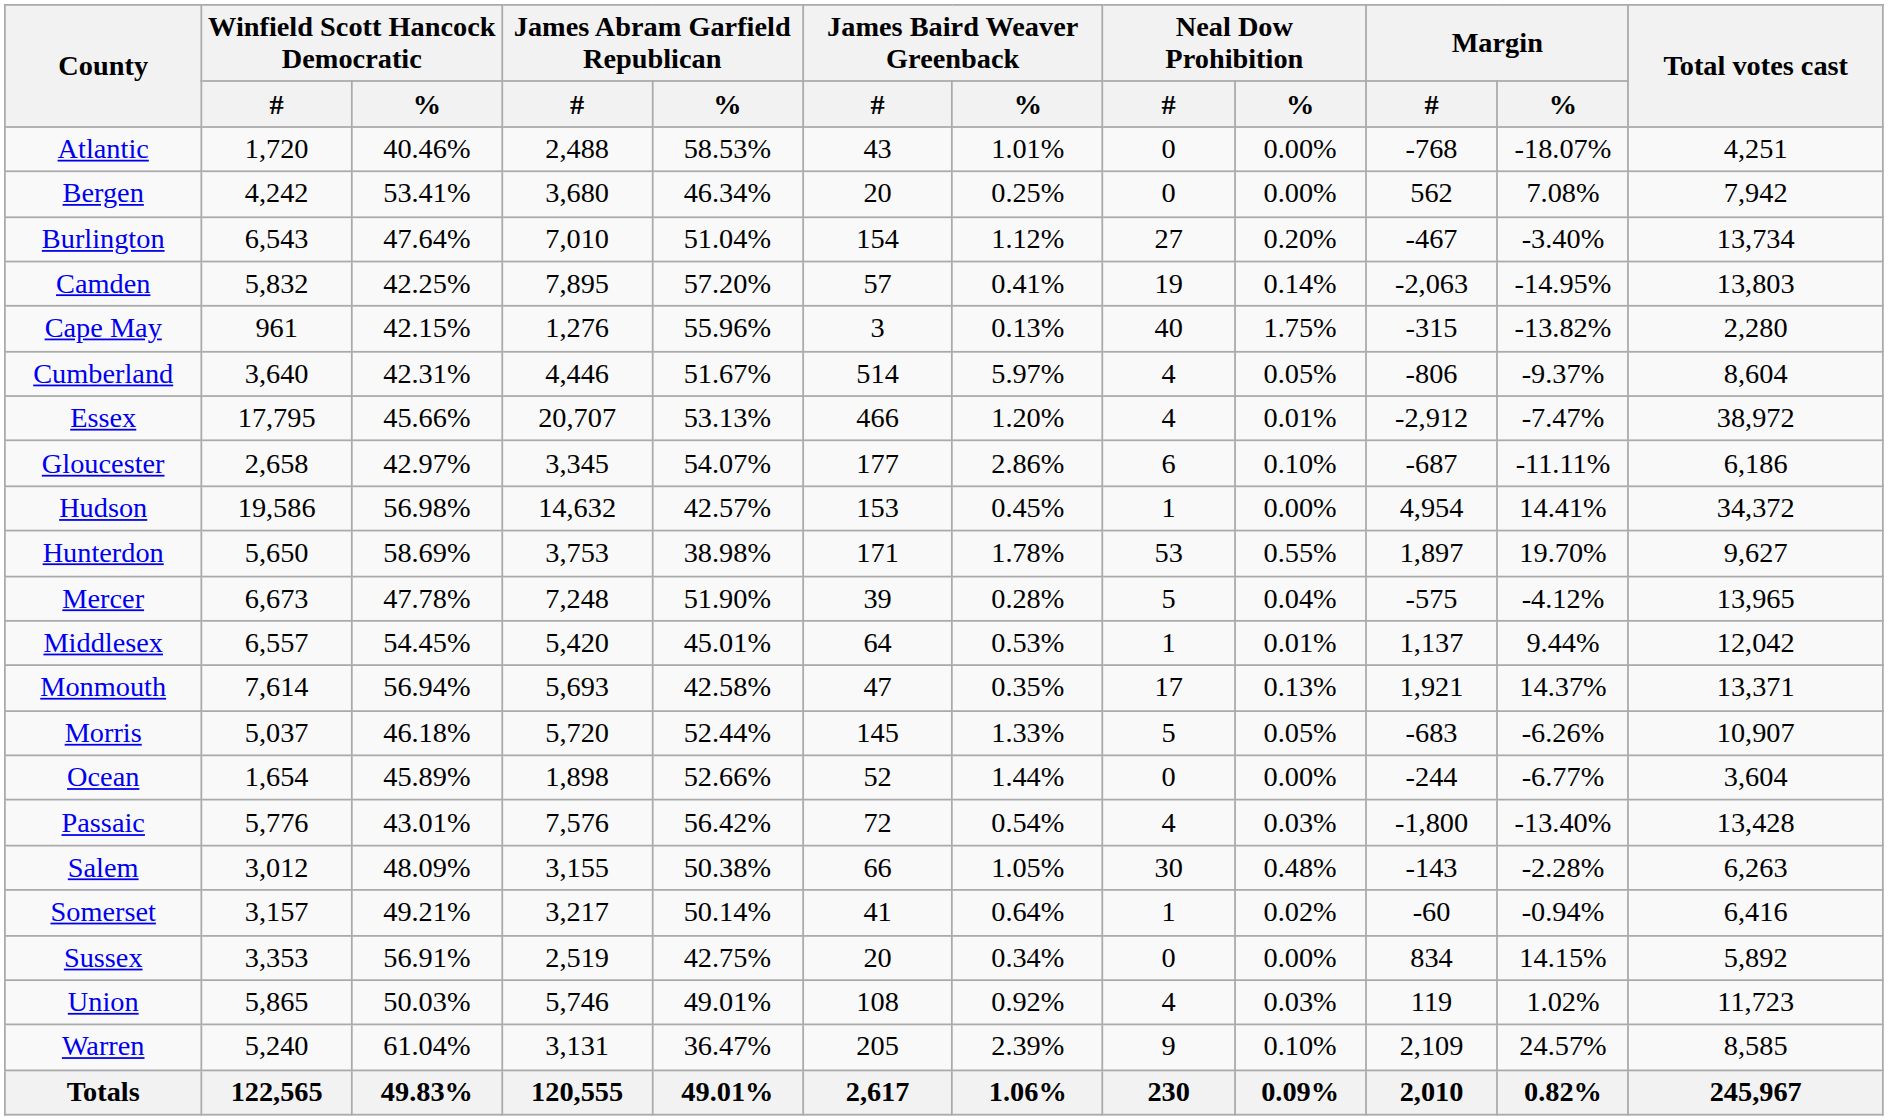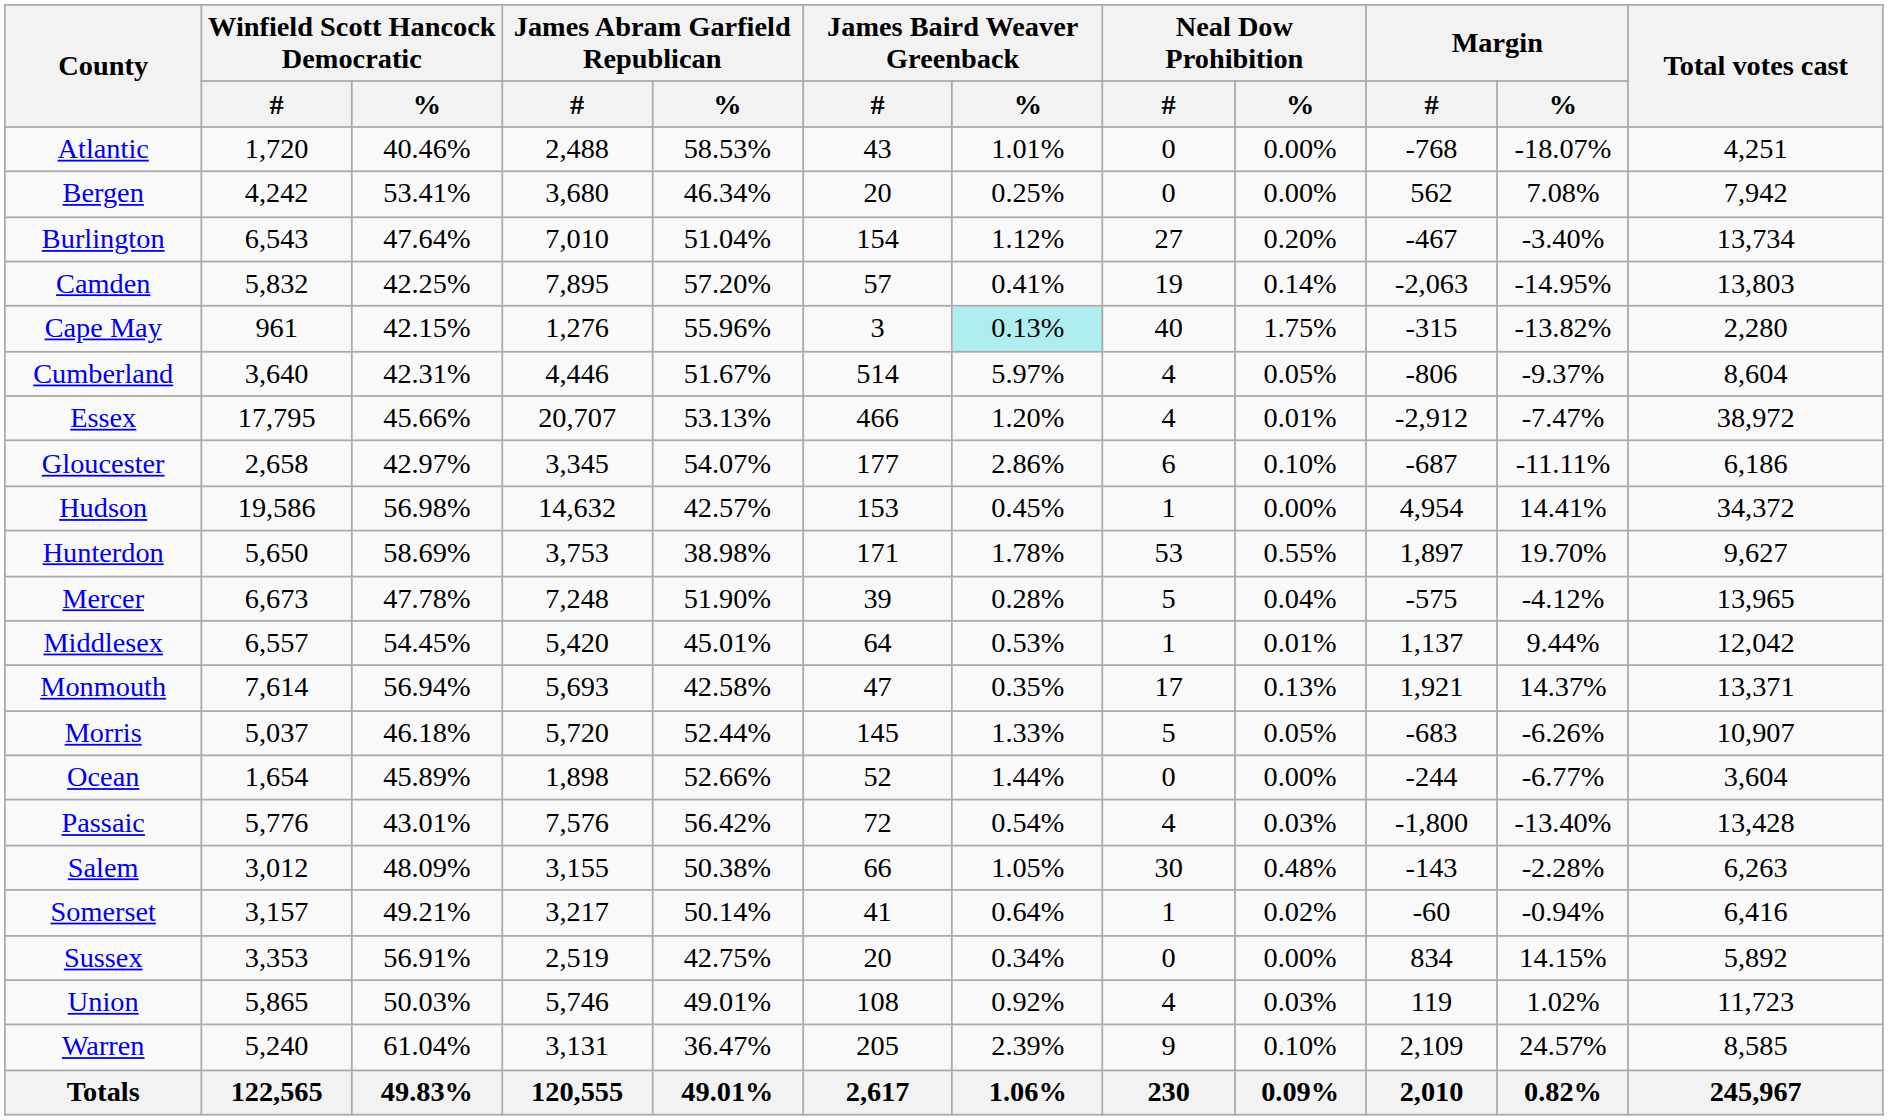(1028, 328) no background -> (1028, 328) paleturquoise background
